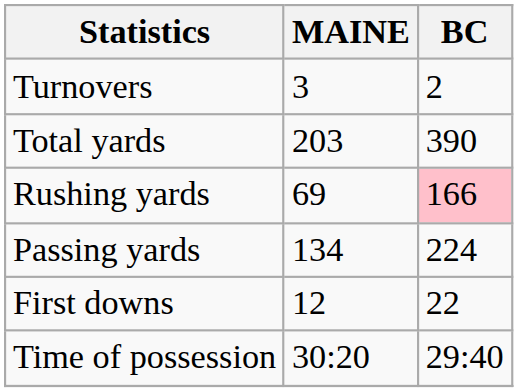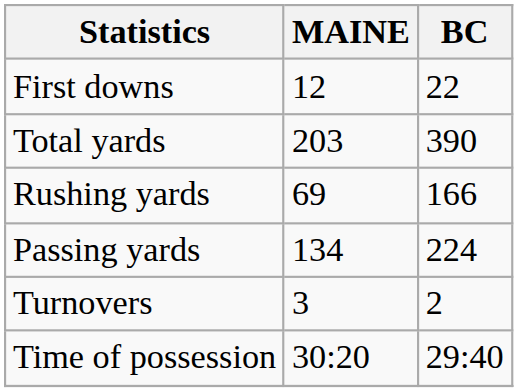rows swapped: (93, 303) <-> (83, 85)
(451, 194) pink background -> (451, 194) no background
